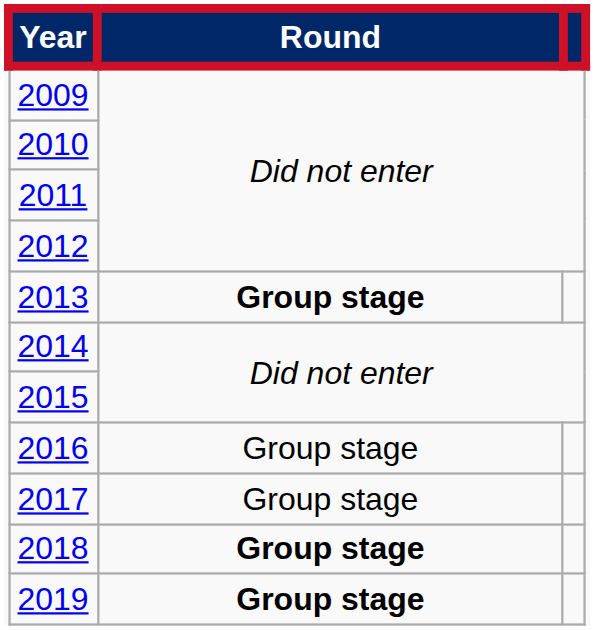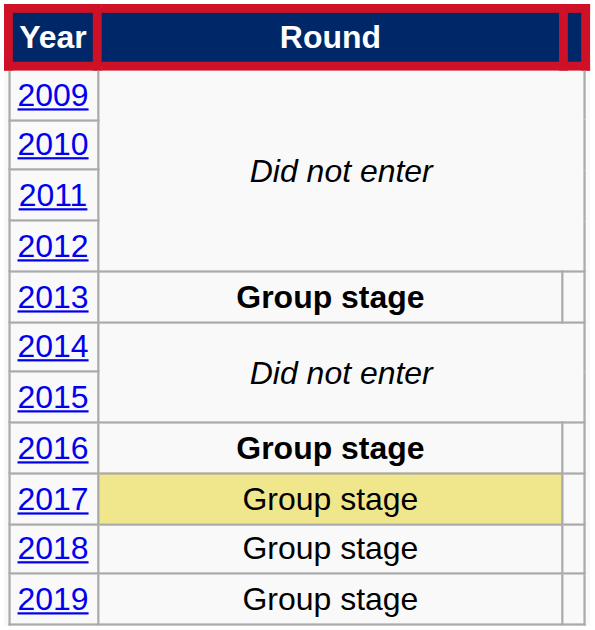(330, 448) normal -> (330, 448) bold
(330, 499) no background -> (330, 499) khaki background
(330, 549) bold -> (330, 549) normal
(330, 600) bold -> (330, 600) normal
